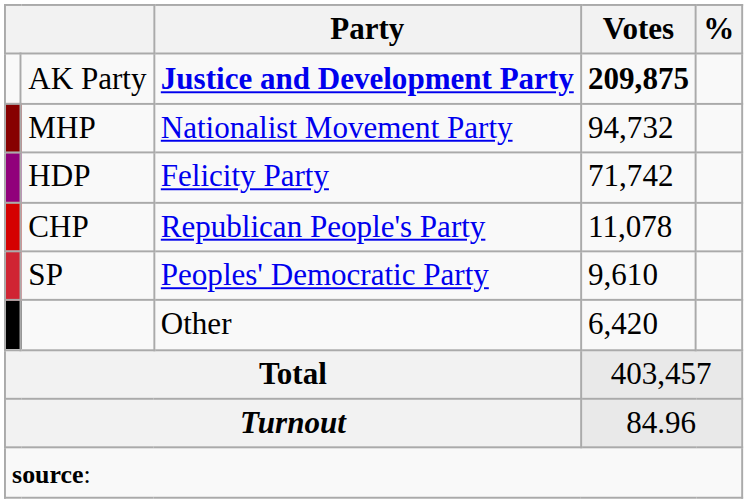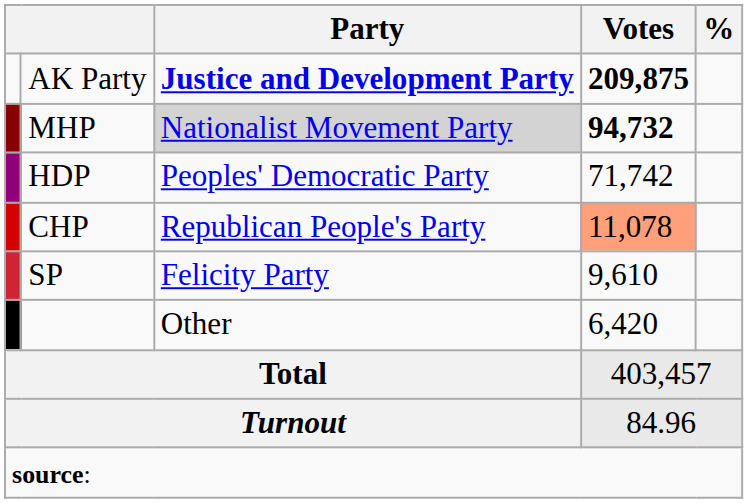(337, 127) no background -> (337, 127) lightgrey background
(631, 127) normal -> (631, 127) bold
(245, 176) Felicity Party -> (325, 176) Peoples' Democratic Party
(630, 226) no background -> (630, 226) lightsalmon background
(325, 275) Peoples' Democratic Party -> (245, 275) Felicity Party
